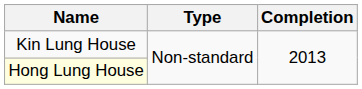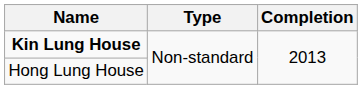(76, 44) normal -> (76, 44) bold
(76, 71) lightyellow background -> (76, 71) no background
